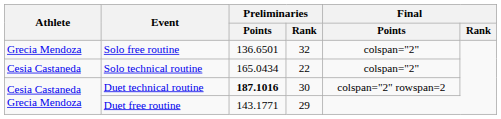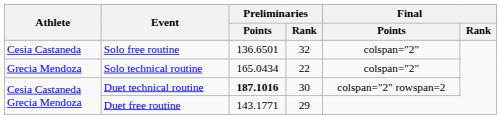(44, 50) Grecia Mendoza -> (44, 50) Cesia Castaneda
(44, 68) Cesia Castaneda -> (44, 68) Grecia Mendoza
